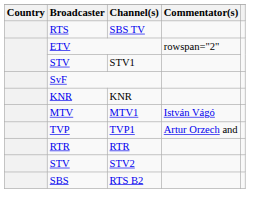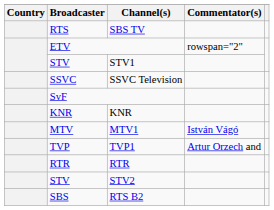+ row: (146, 79)
